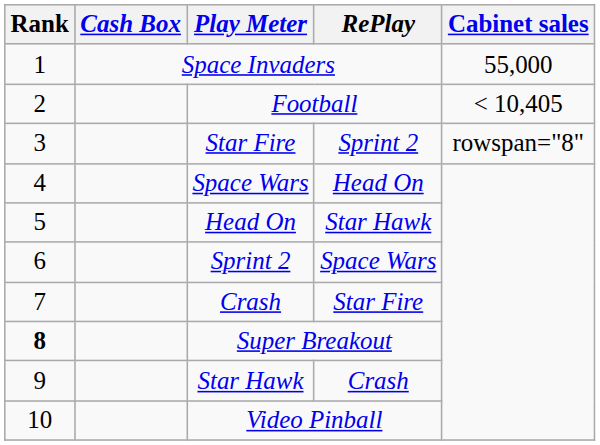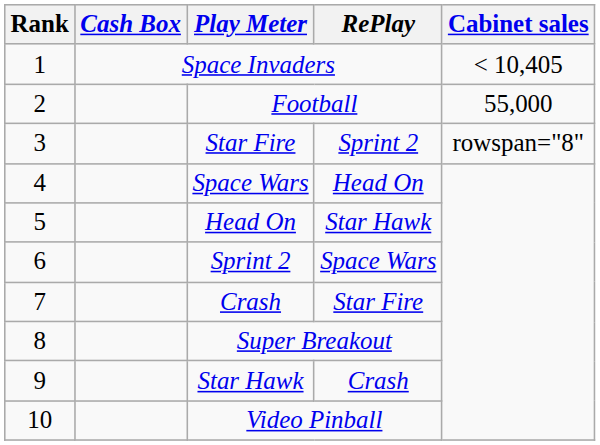(518, 63) 55,000 -> (518, 63) < 10,405
(518, 103) < 10,405 -> (518, 103) 55,000
(40, 340) bold -> (40, 340) normal
